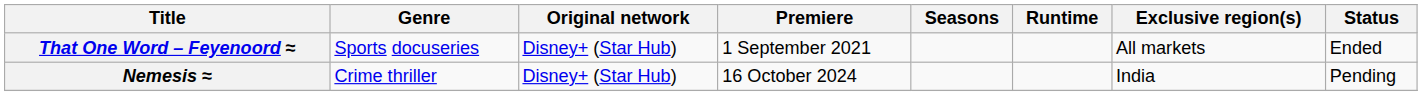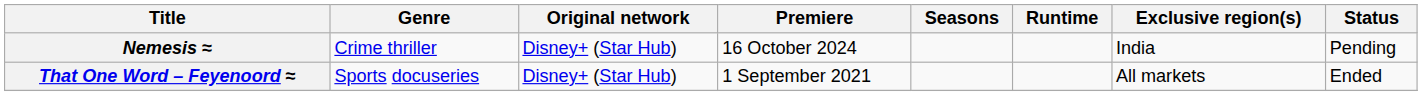rows swapped: (167, 47) <-> (167, 76)
